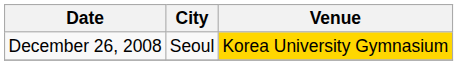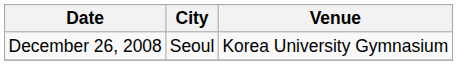(335, 45) gold background -> (335, 45) no background
